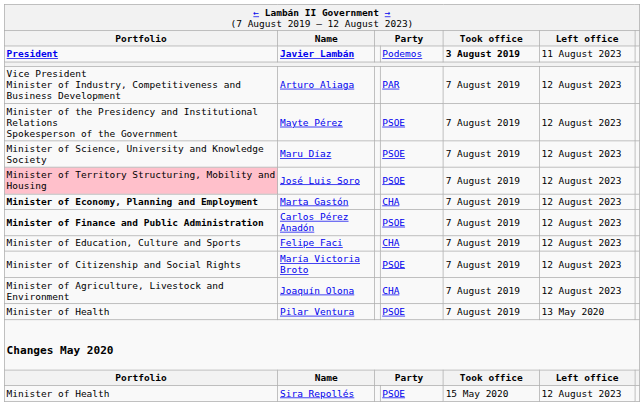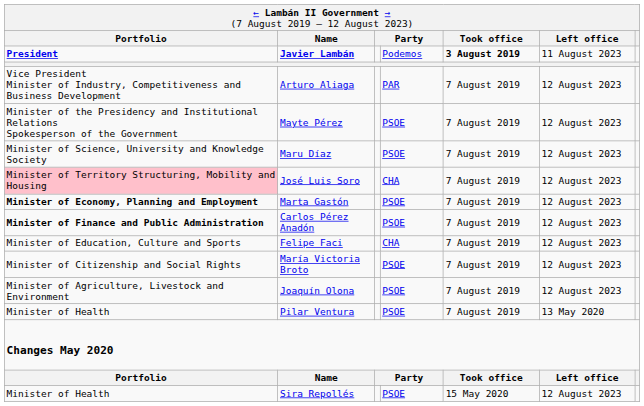(394, 181) PSOE -> (391, 181) CHA
(391, 202) CHA -> (394, 202) PSOE
(391, 291) CHA -> (394, 291) PSOE
